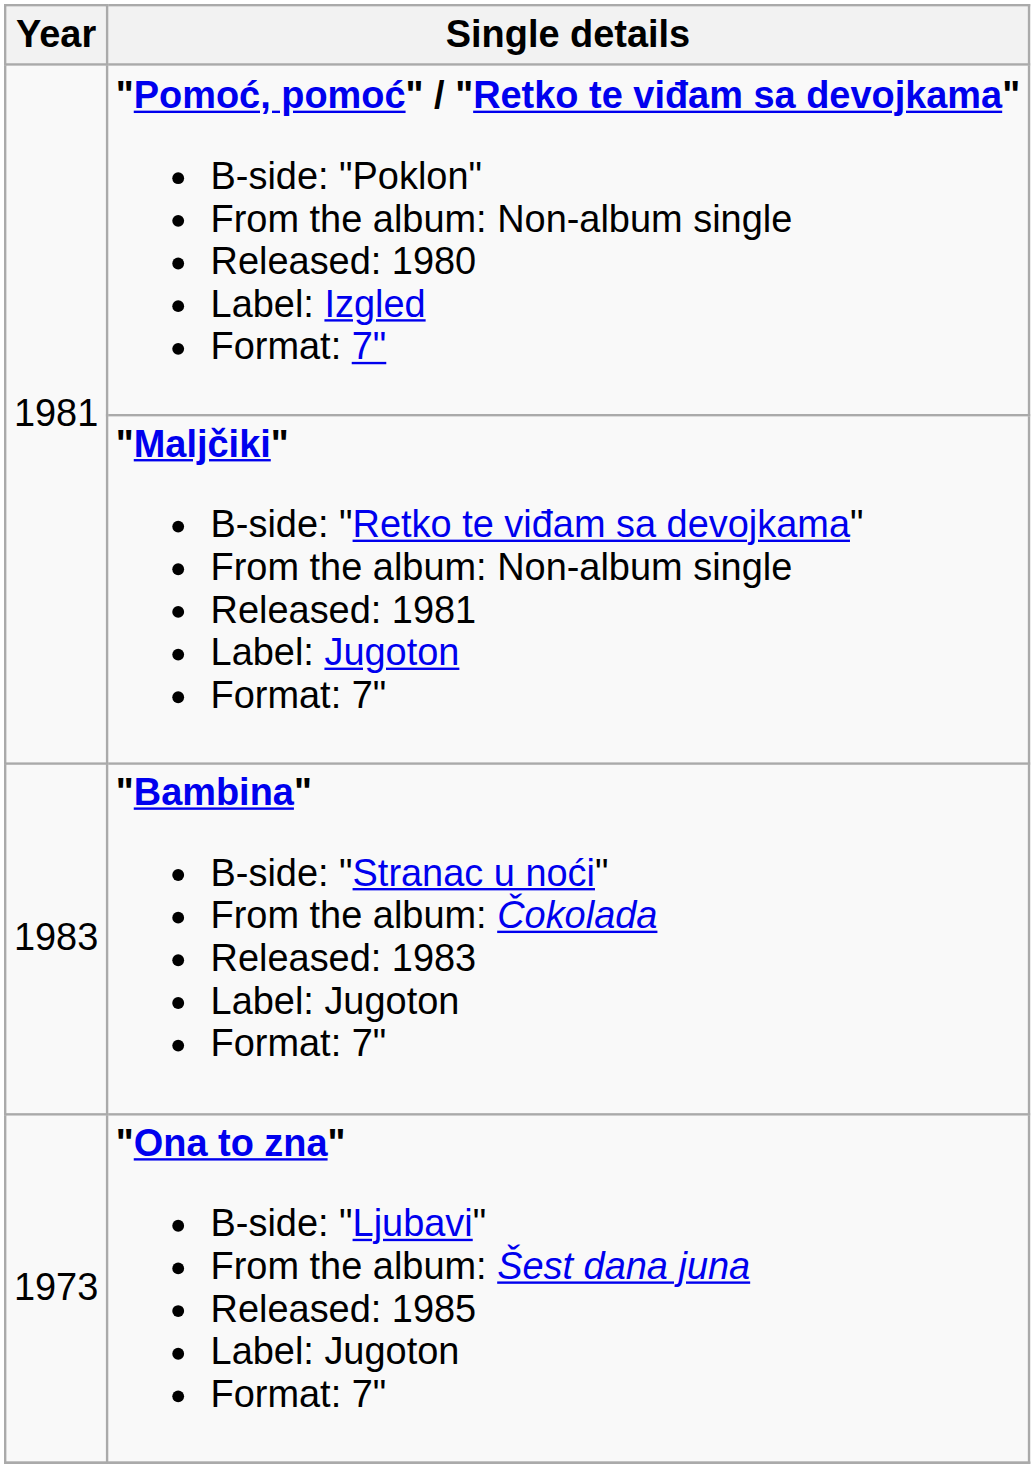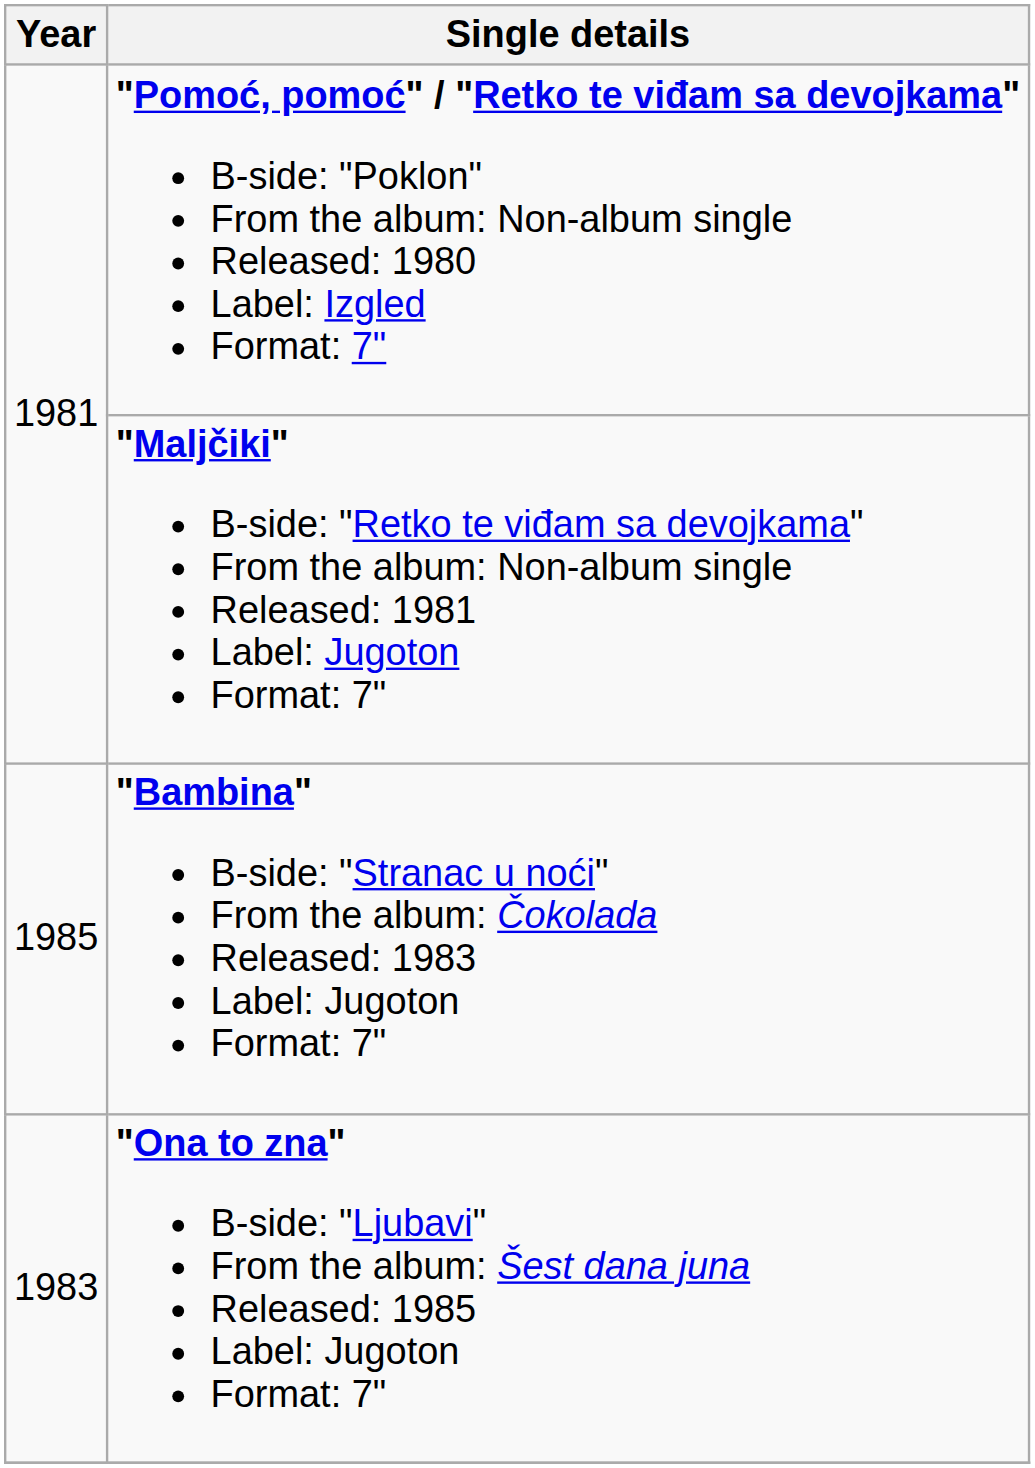(56, 937) 1983 -> (56, 937) 1985
(56, 1287) 1973 -> (56, 1287) 1983
